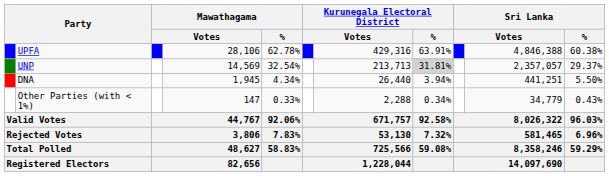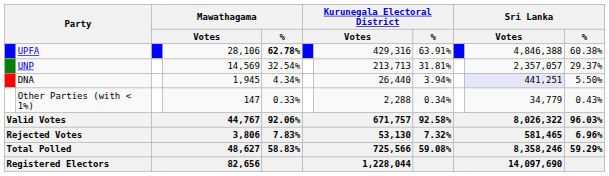(284, 51) normal -> (284, 51) bold
(435, 66) lightgrey background -> (435, 66) no background
(543, 80) no background -> (543, 80) lavender background
